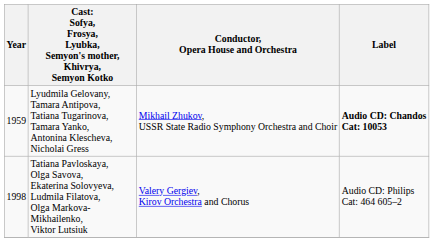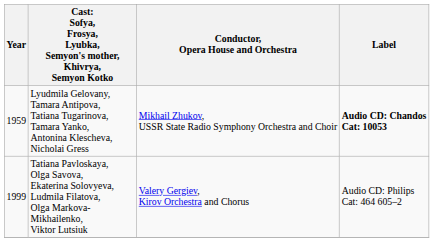(16, 196) 1998 -> (16, 196) 1999
